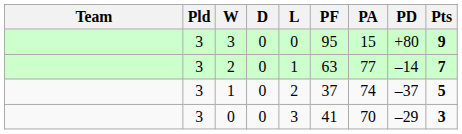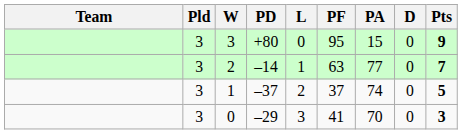columns swapped: (263, 16) <-> (407, 16)
